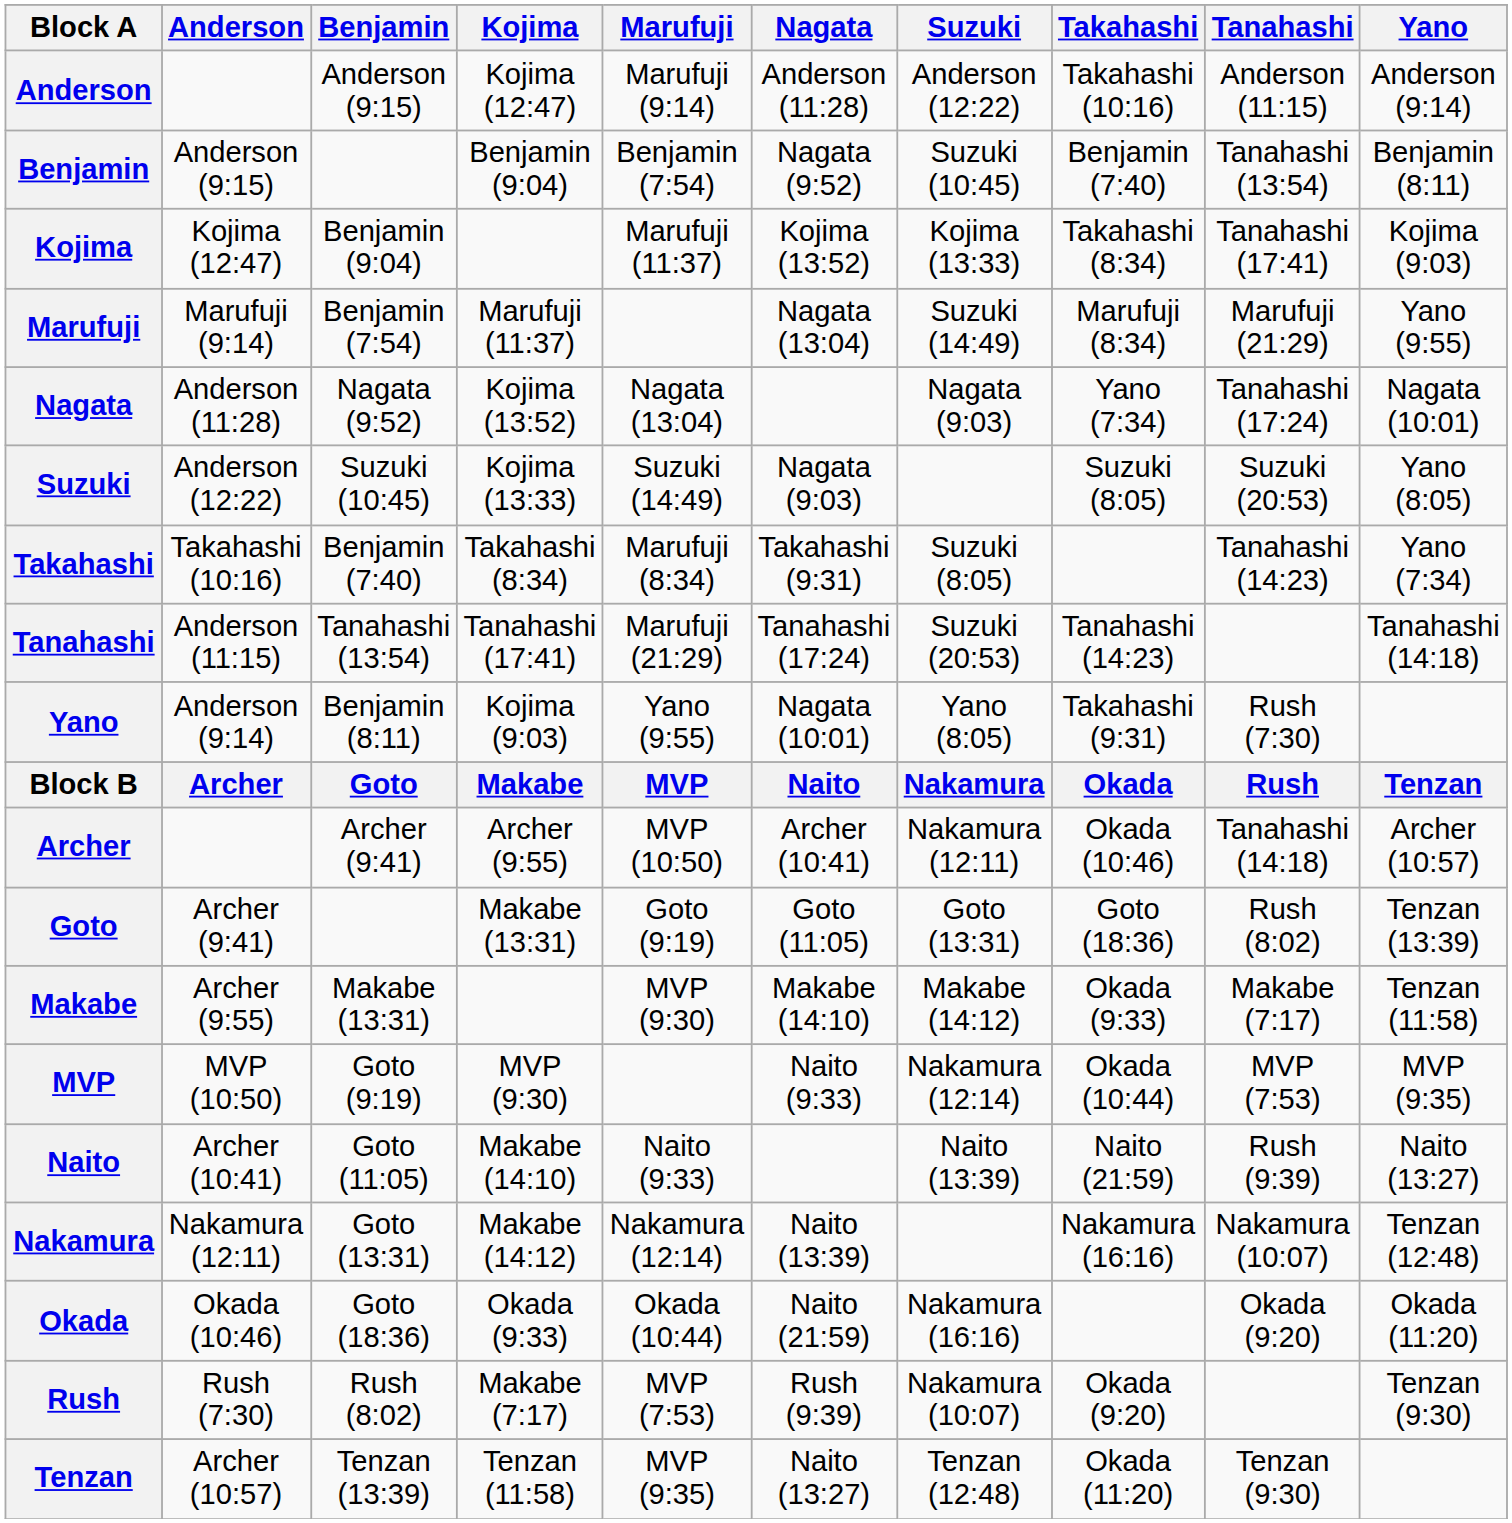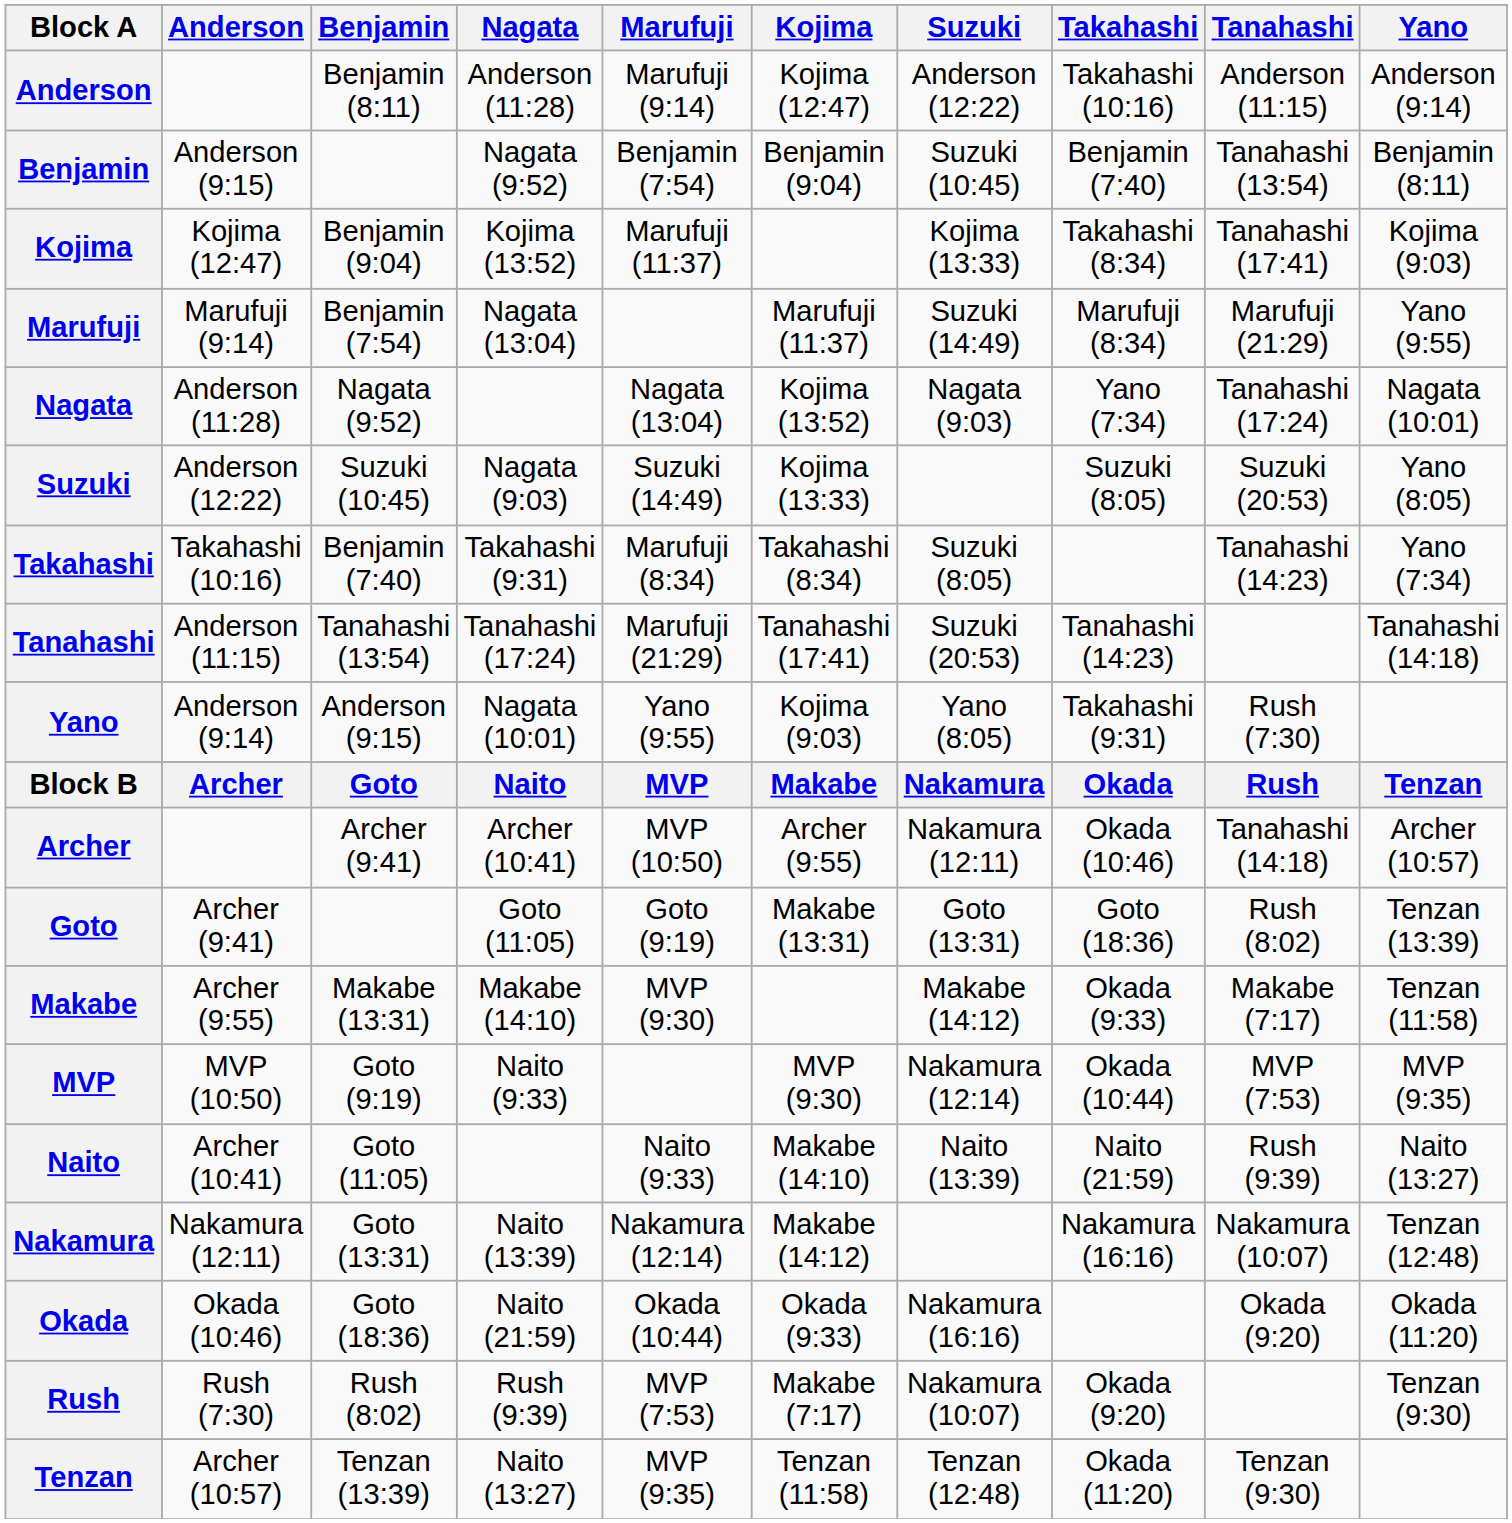columns swapped: (530, 27) <-> (824, 27)
(384, 90) Anderson (9:15) -> (384, 90) Benjamin (8:11)
(384, 721) Benjamin (8:11) -> (384, 721) Anderson (9:15)
